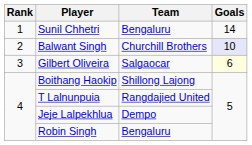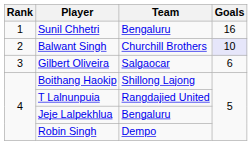(230, 30) 14 -> (230, 30) 16
(230, 64) lightyellow background -> (230, 64) no background
(139, 115) Dempo -> (146, 115) Bengaluru
(146, 132) Bengaluru -> (139, 132) Dempo
